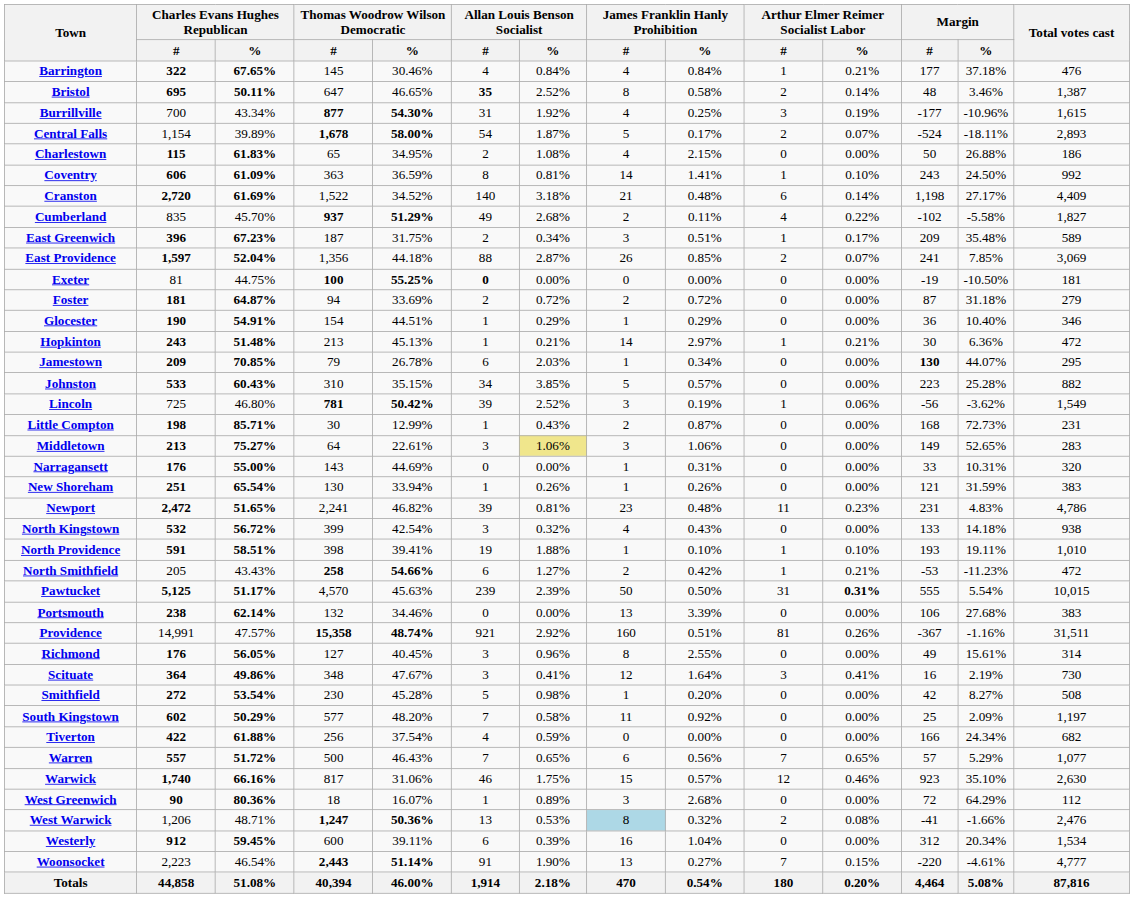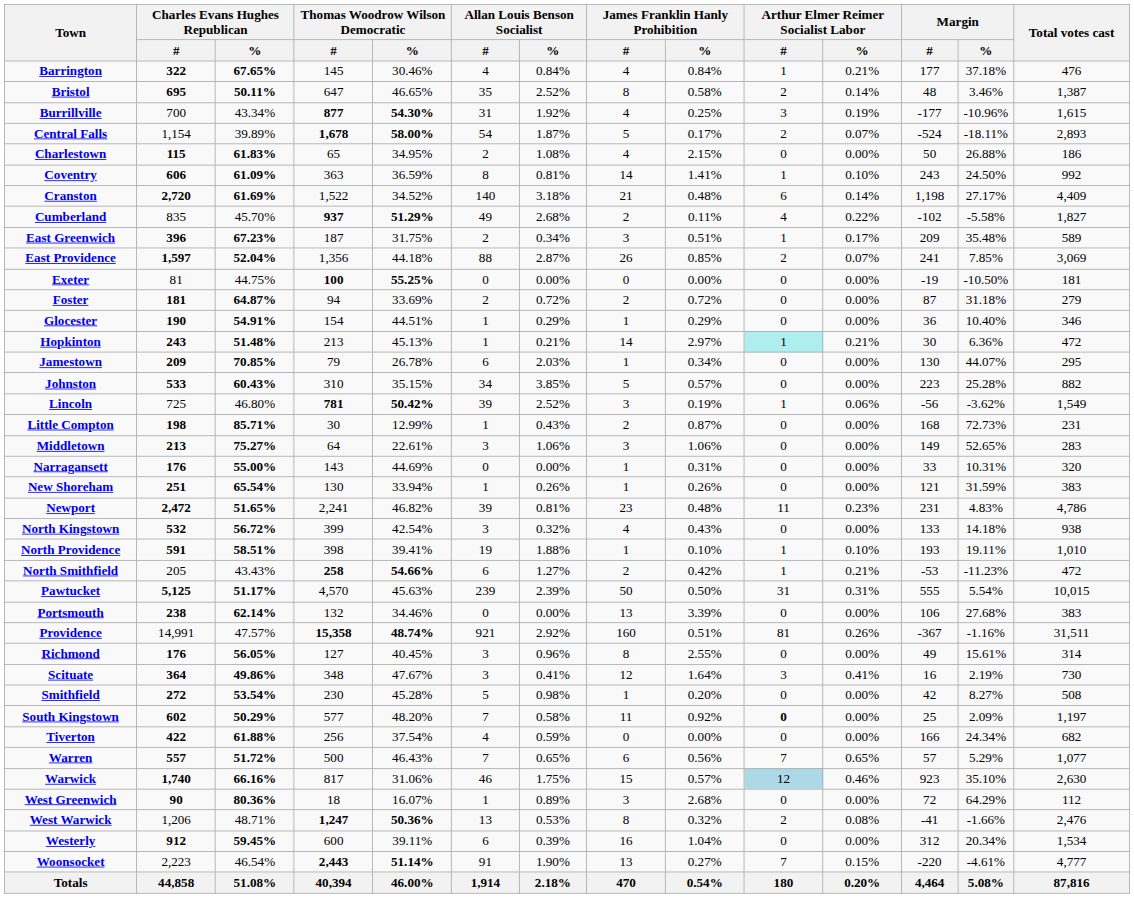(485, 92) bold -> (485, 92) normal
(485, 279) bold -> (485, 279) normal
(783, 341) no background -> (783, 341) paleturquoise background
(930, 362) bold -> (930, 362) normal
(553, 445) khaki background -> (553, 445) no background
(862, 591) bold -> (862, 591) normal
(783, 716) normal -> (783, 716) bold
(783, 778) no background -> (783, 778) lightblue background
(626, 820) lightblue background -> (626, 820) no background
